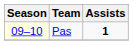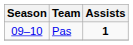(27, 31) lightyellow background -> (27, 31) no background
